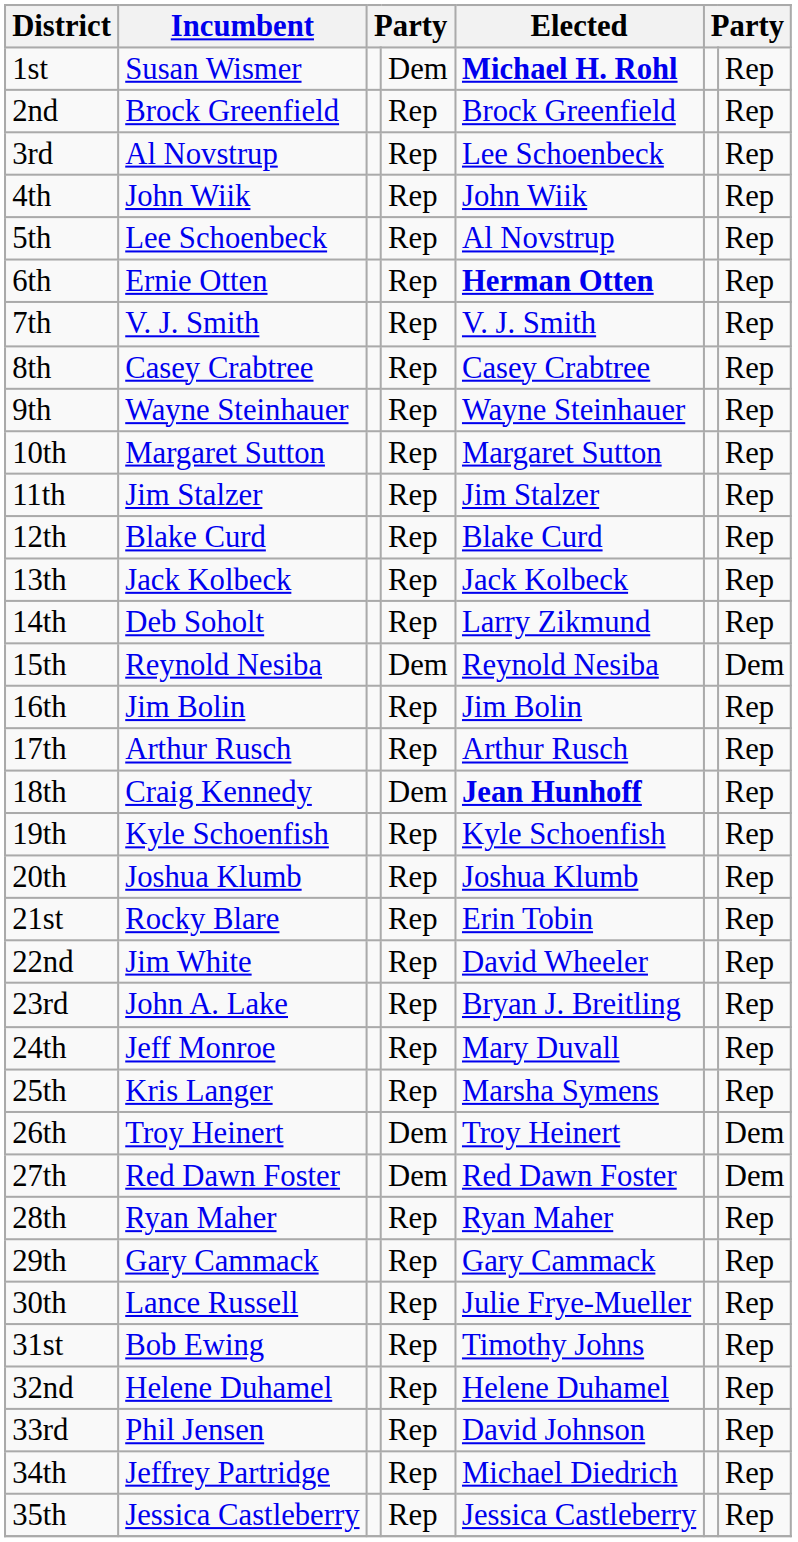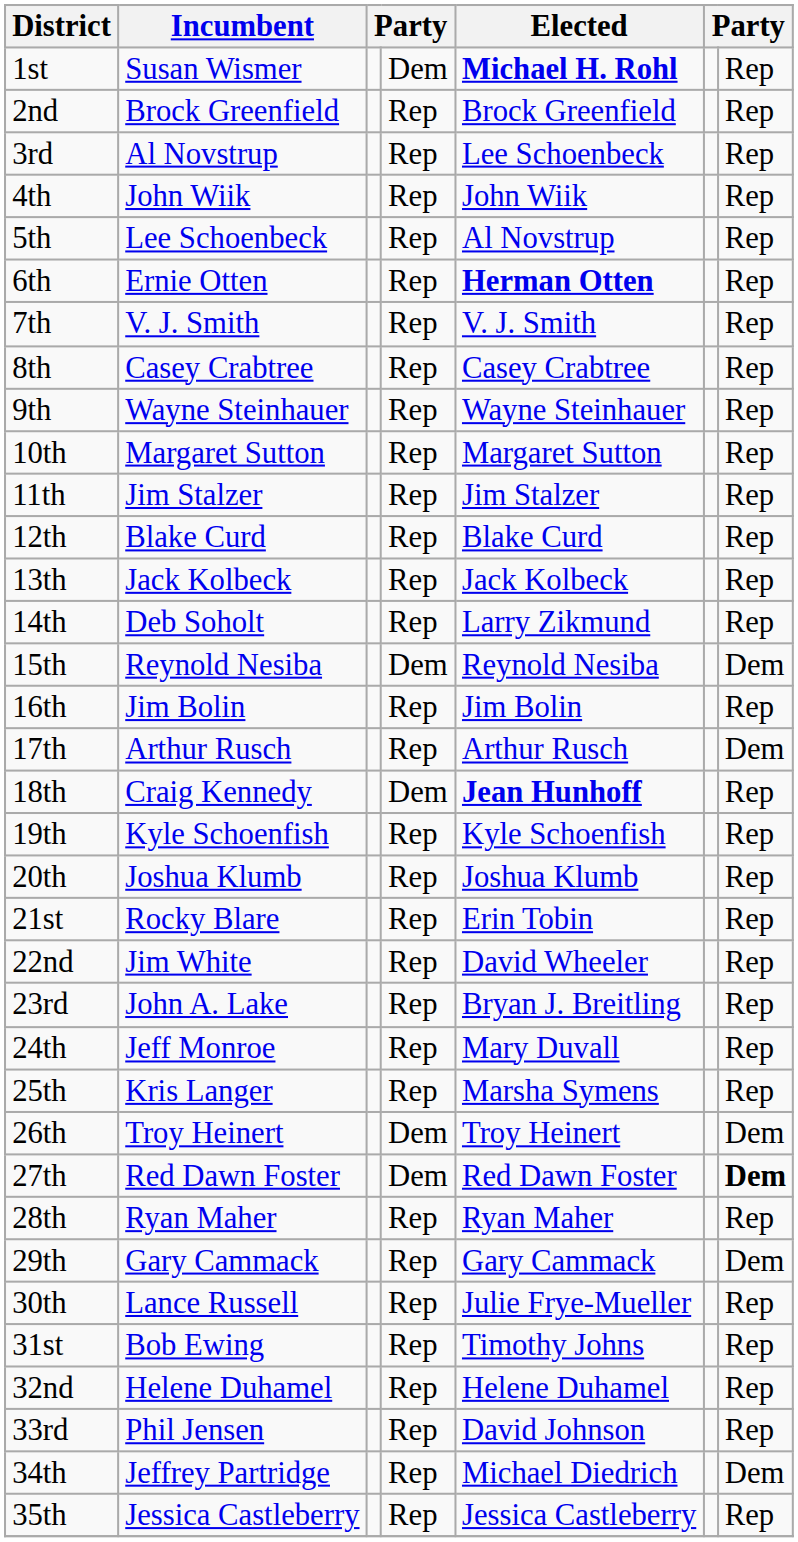(750, 749) Rep -> (755, 749) Dem
(755, 1174) normal -> (755, 1174) bold
(750, 1259) Rep -> (755, 1259) Dem
(750, 1472) Rep -> (755, 1472) Dem
